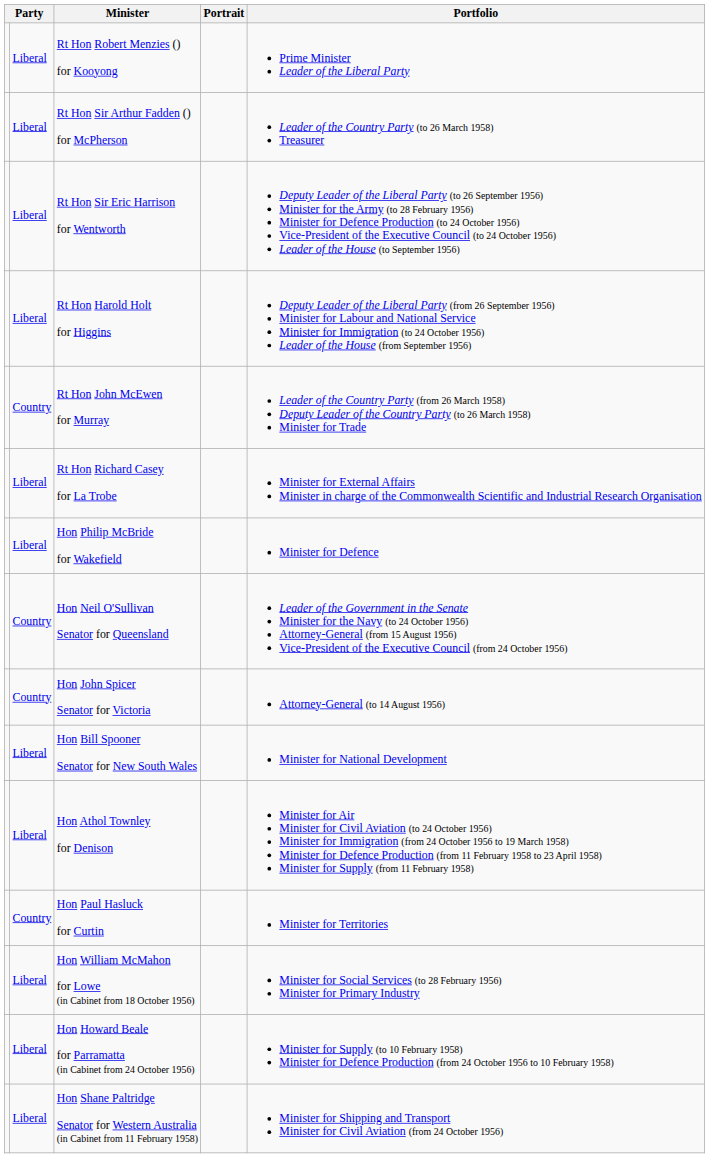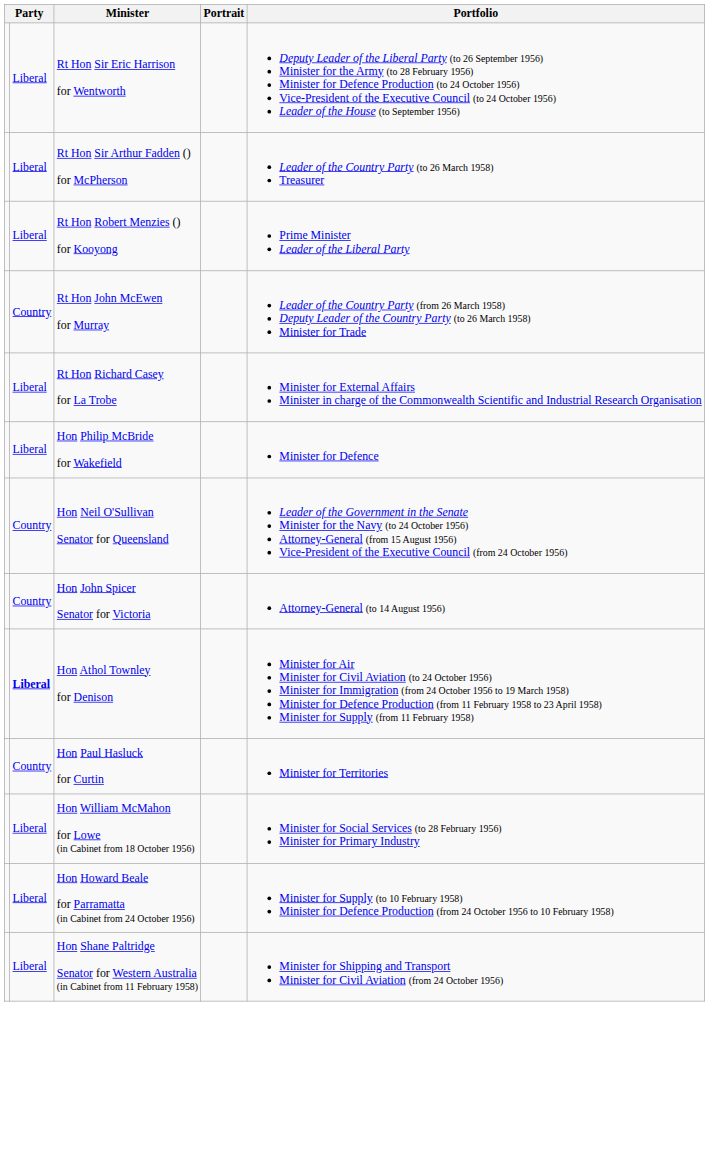rows swapped: (119, 57) <-> (116, 216)
- row: (104, 318)
- row: (127, 752)
(30, 835) normal -> (31, 683) bold
